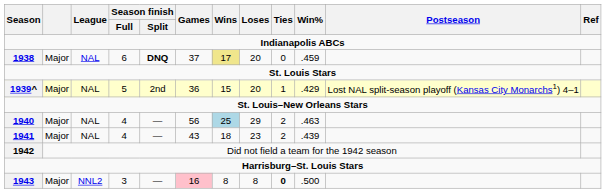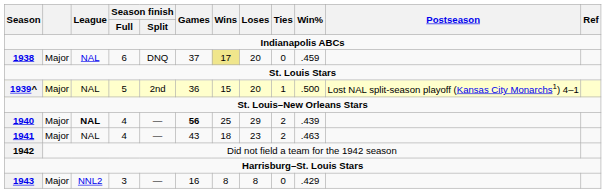(158, 58) bold -> (158, 58) normal
(310, 89) .429 -> (310, 89) .500
(90, 120) normal -> (90, 120) bold
(194, 120) normal -> (194, 120) bold
(226, 120) lightblue background -> (226, 120) no background
(310, 120) .463 -> (310, 120) .439
(310, 135) .439 -> (310, 135) .463
(194, 181) pink background -> (194, 181) no background
(283, 181) bold -> (283, 181) normal
(310, 181) .500 -> (310, 181) .429
